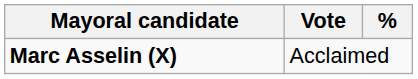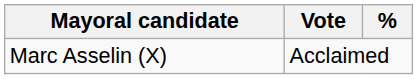(93, 55) bold -> (88, 55) normal
